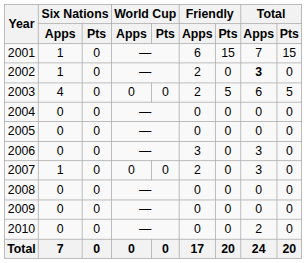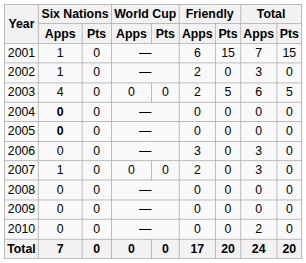(259, 72) bold -> (259, 72) normal
(60, 111) normal -> (60, 111) bold
(60, 131) normal -> (60, 131) bold
